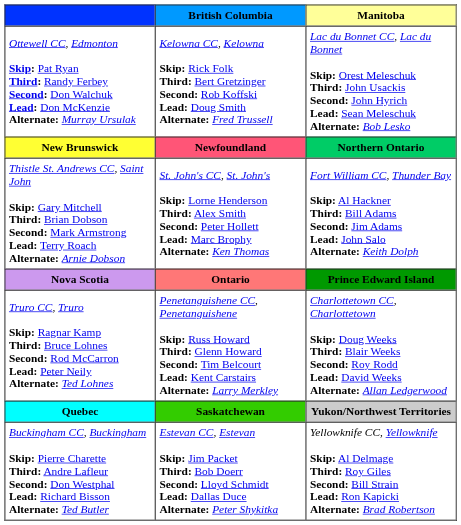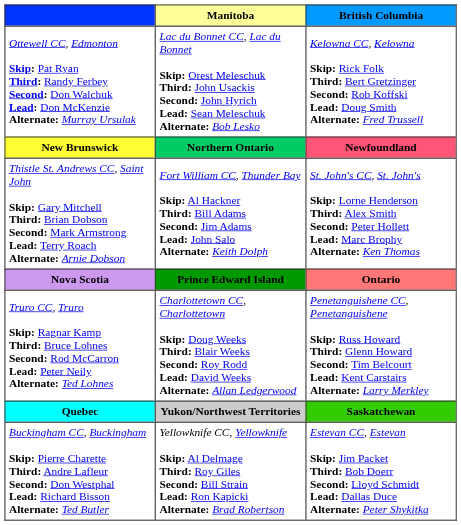columns swapped: (230, 15) <-> (381, 15)
